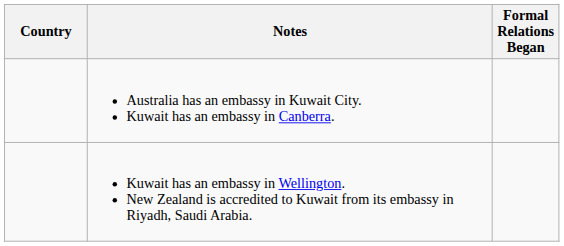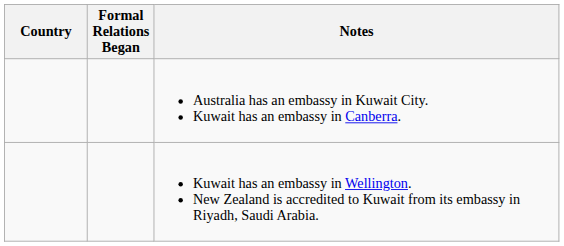columns swapped: (526, 31) <-> (290, 31)
